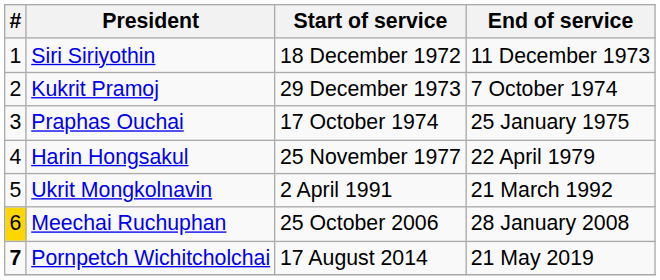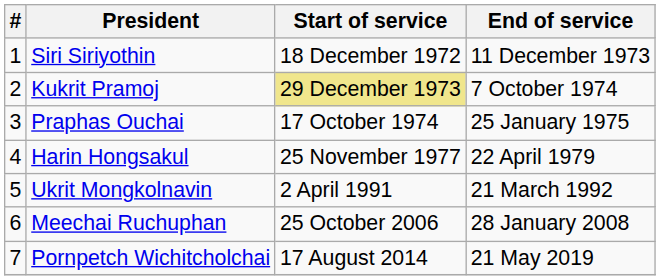(370, 88) no background -> (370, 88) khaki background
(15, 223) gold background -> (15, 223) no background
(15, 257) bold -> (15, 257) normal
